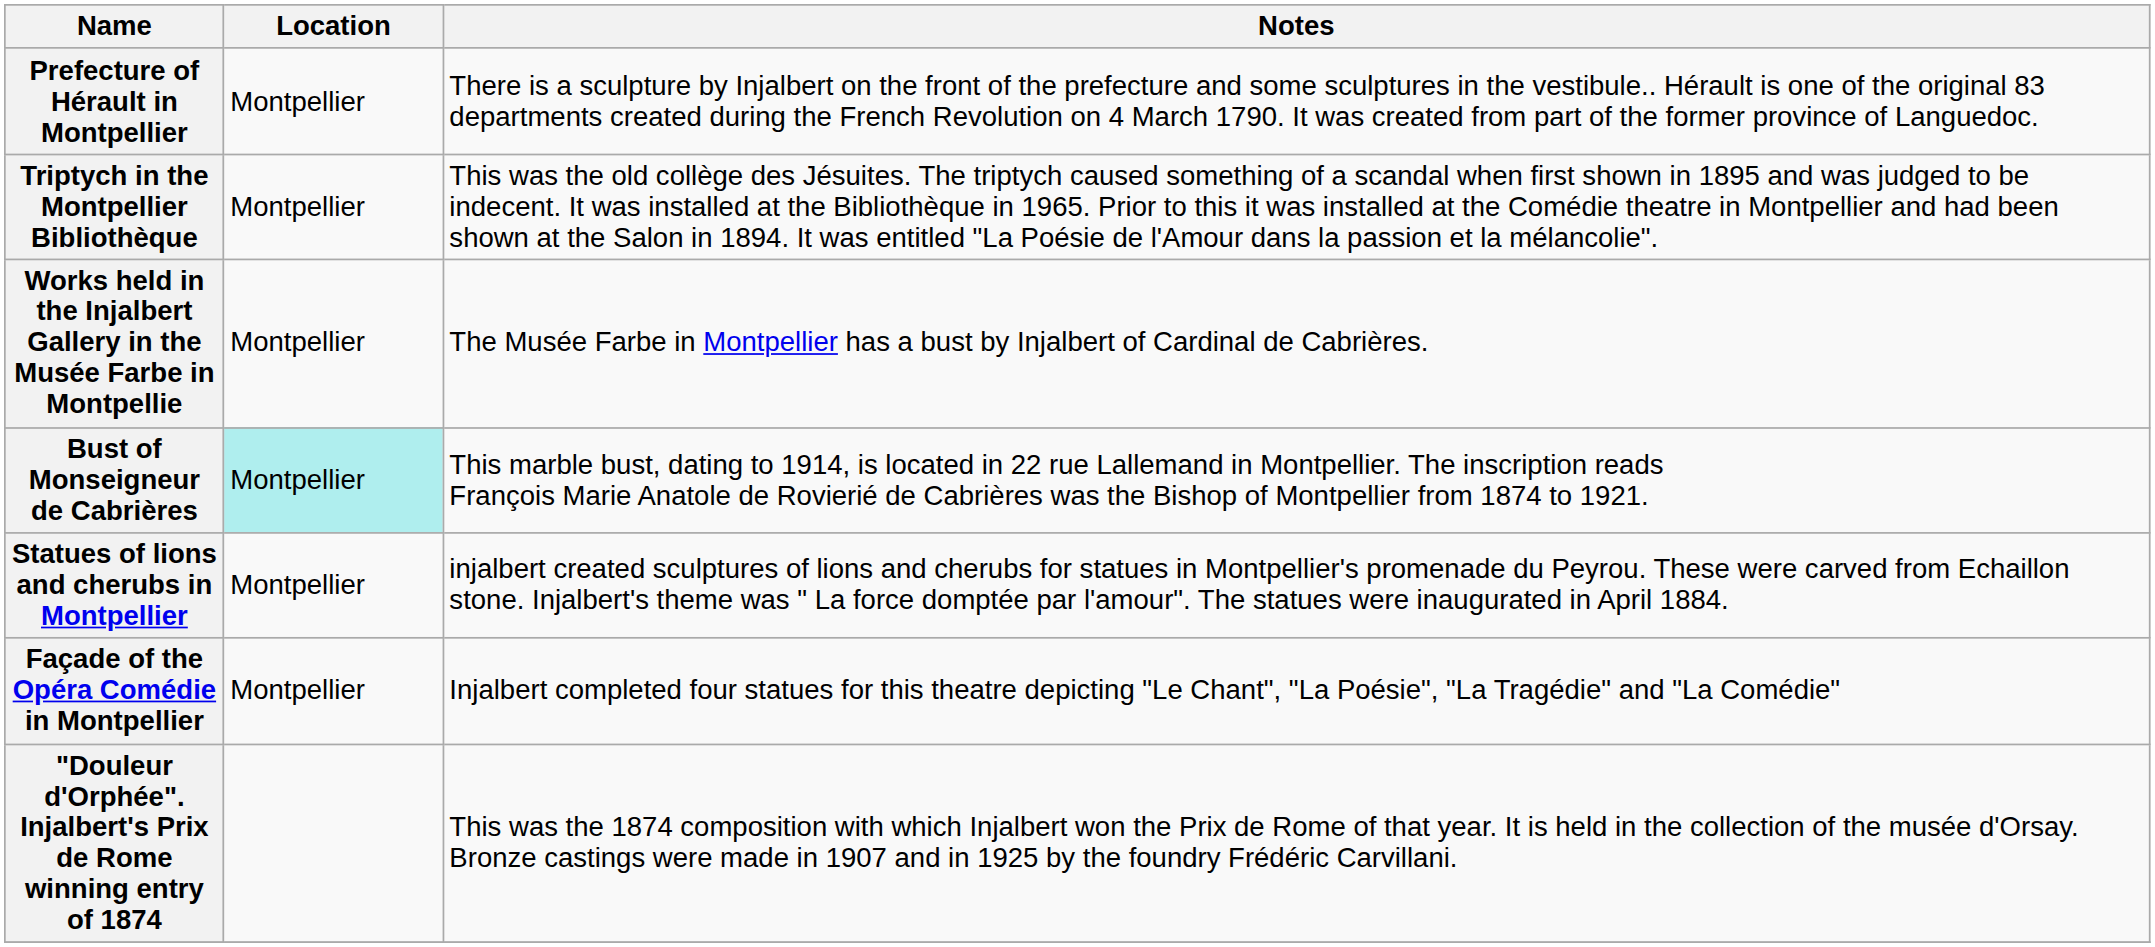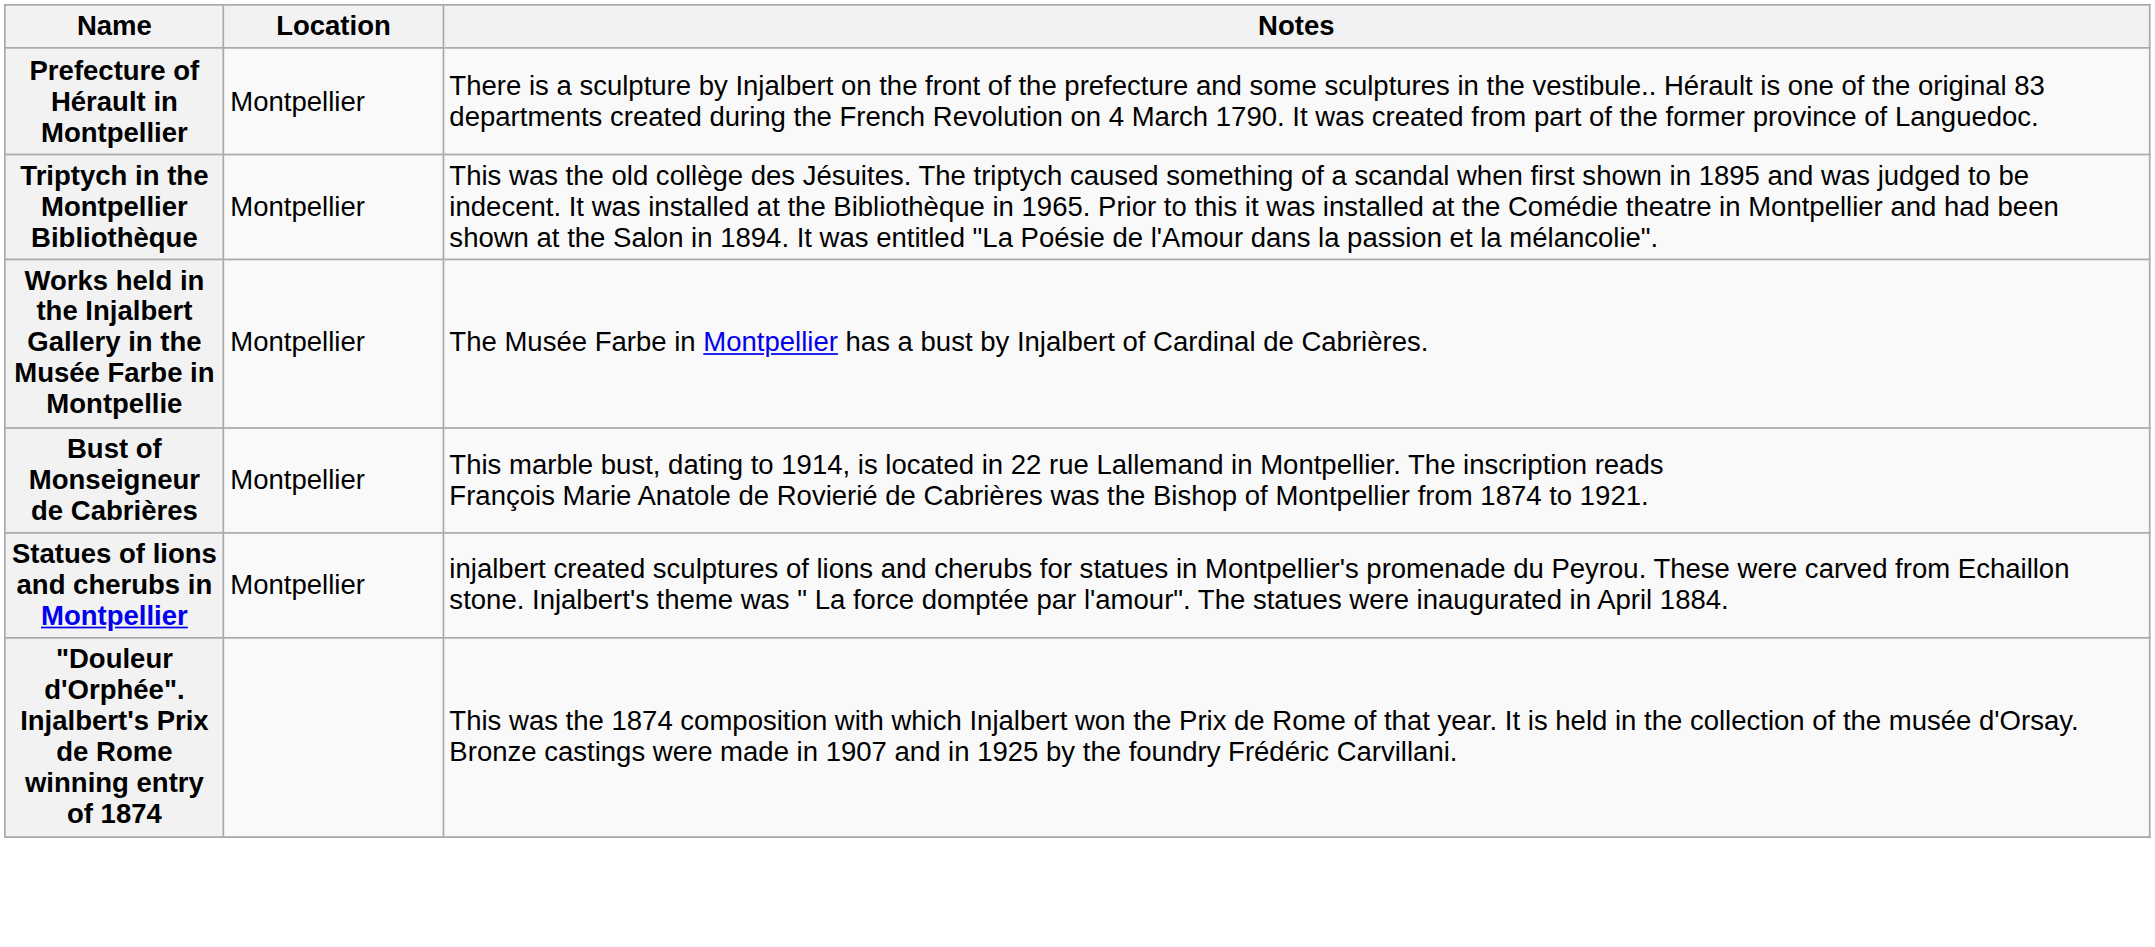(298, 479) paleturquoise background -> (298, 479) no background
- row: (114, 690)
